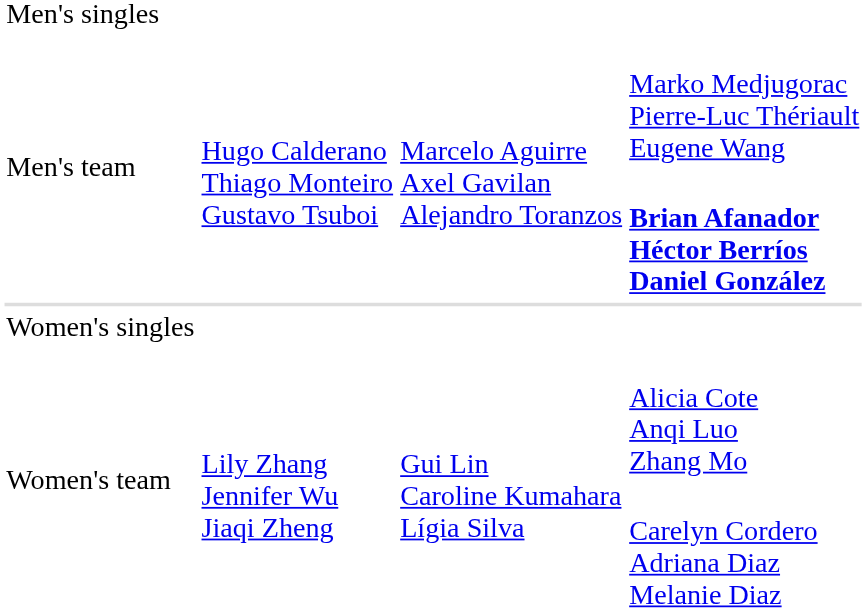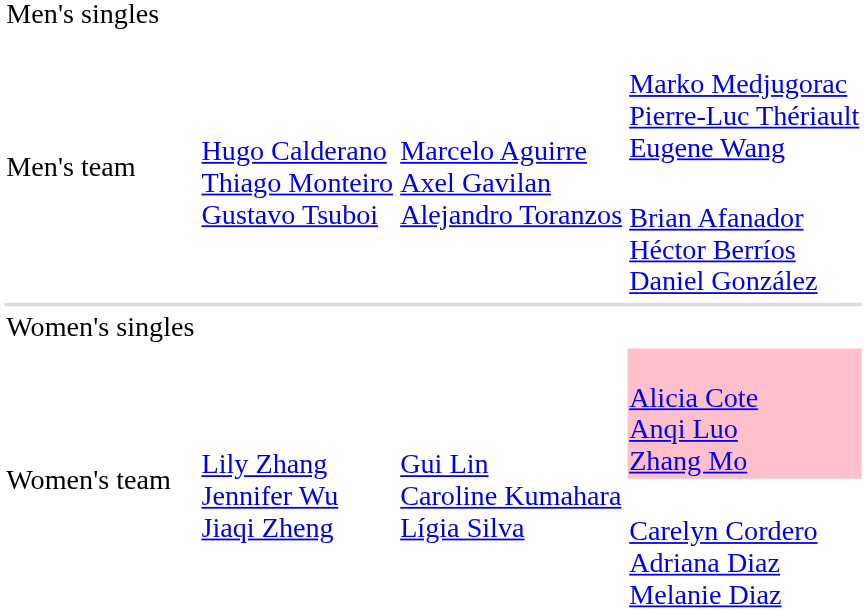(727, 249) bold -> (723, 249) normal
(694, 429) no background -> (694, 429) pink background
